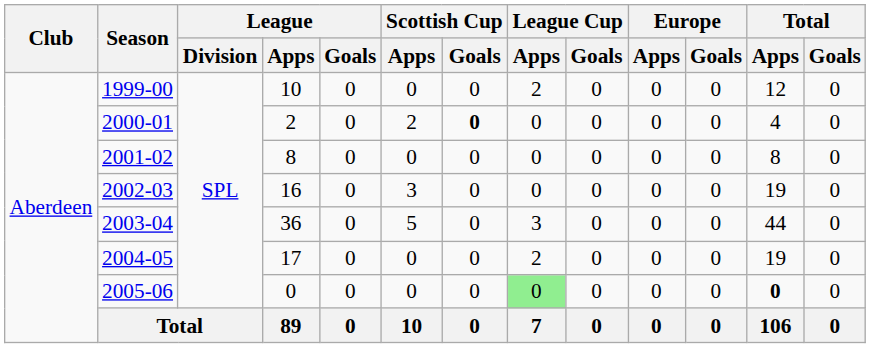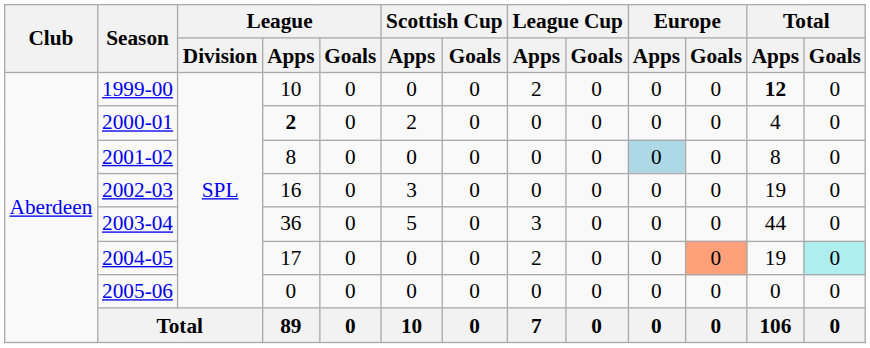(775, 88) normal -> (775, 88) bold
(291, 122) normal -> (291, 122) bold
(475, 122) bold -> (475, 122) normal
(656, 156) no background -> (656, 156) lightblue background
(716, 257) no background -> (716, 257) lightsalmon background
(835, 257) no background -> (835, 257) paleturquoise background
(536, 291) lightgreen background -> (536, 291) no background
(775, 291) bold -> (775, 291) normal
